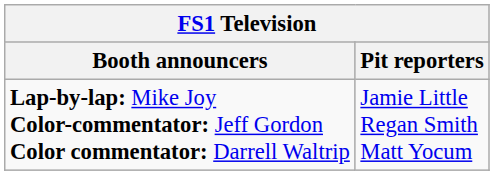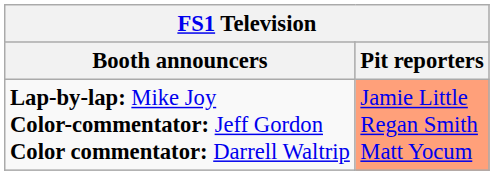(419, 124) no background -> (419, 124) lightsalmon background
